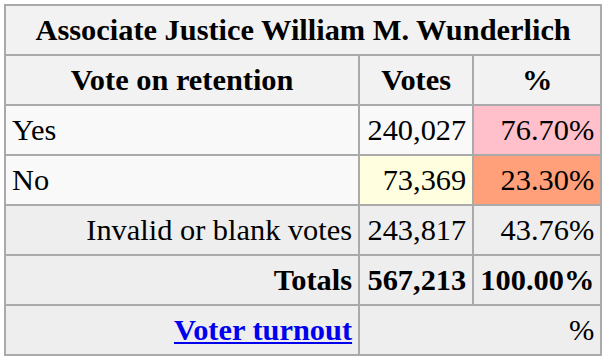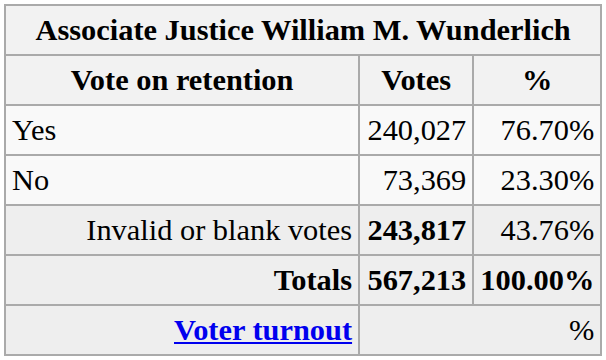(547, 130) pink background -> (547, 130) no background
(424, 180) lightyellow background -> (424, 180) no background
(547, 180) lightsalmon background -> (547, 180) no background
(417, 230) normal -> (417, 230) bold
